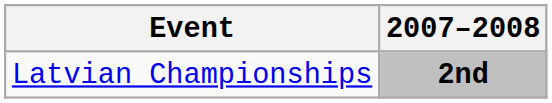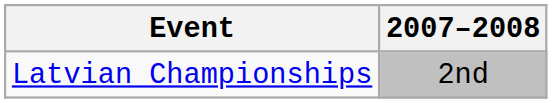(463, 75) bold -> (463, 75) normal
